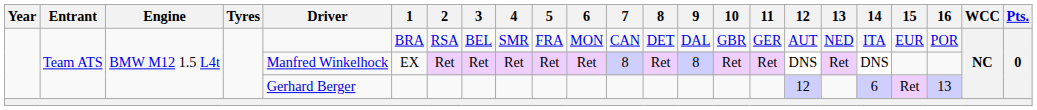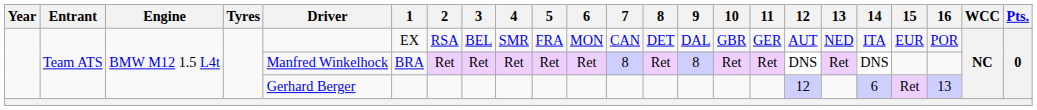(409, 40) BRA -> (409, 40) EX
(409, 63) EX -> (409, 63) BRA
